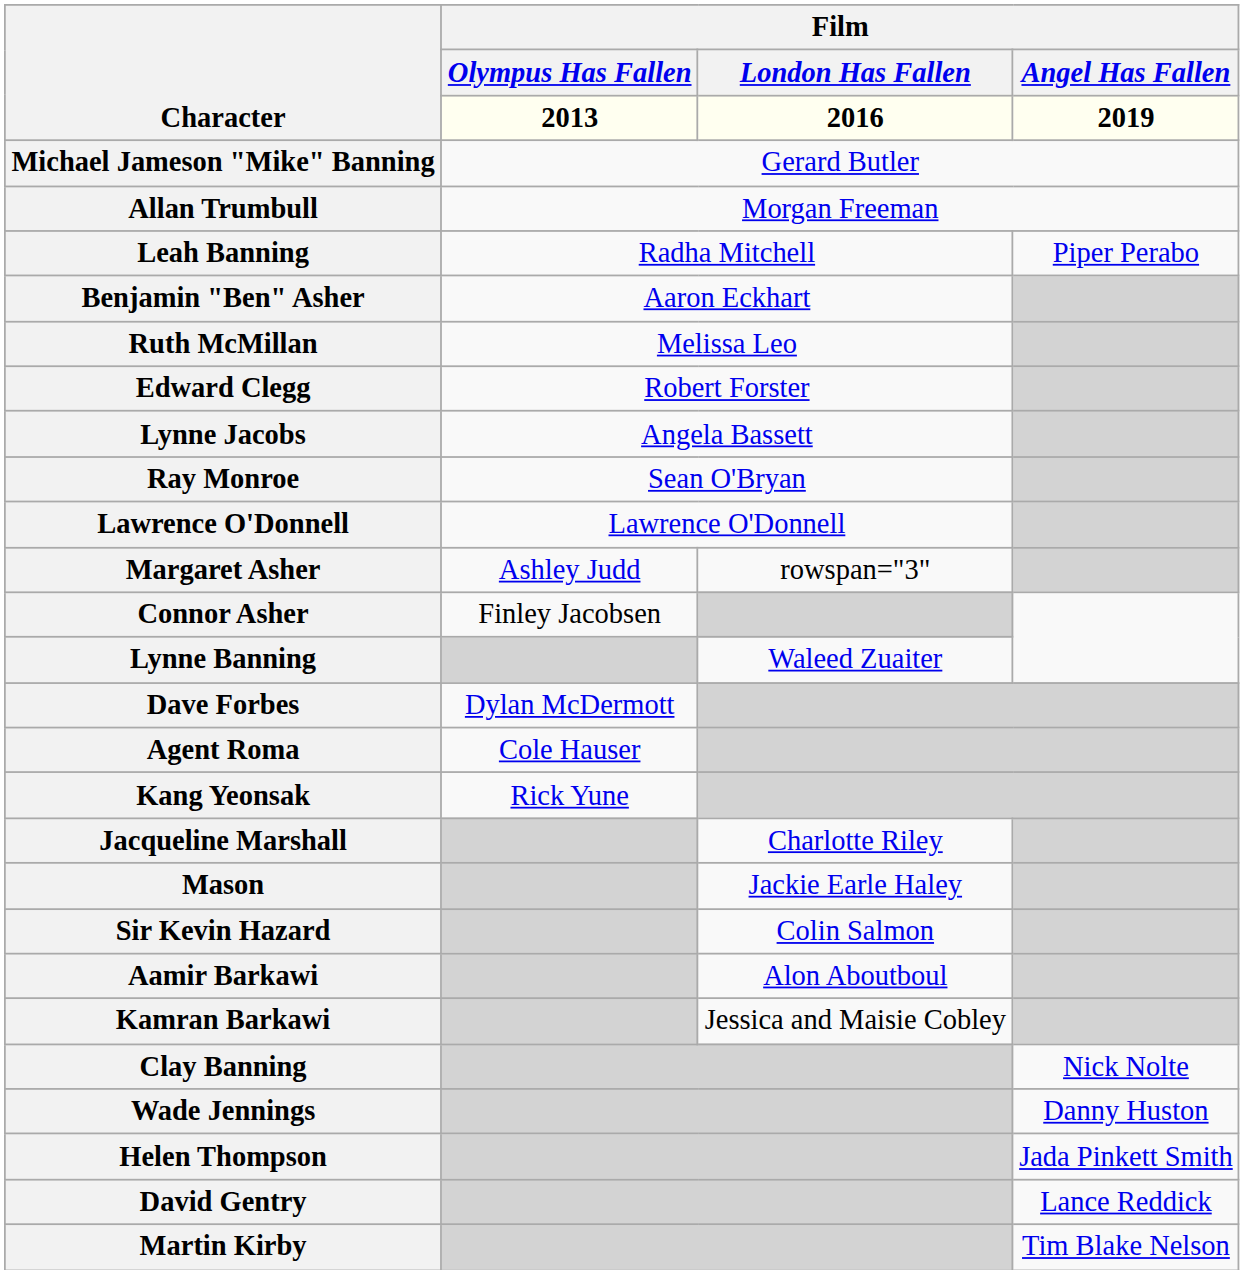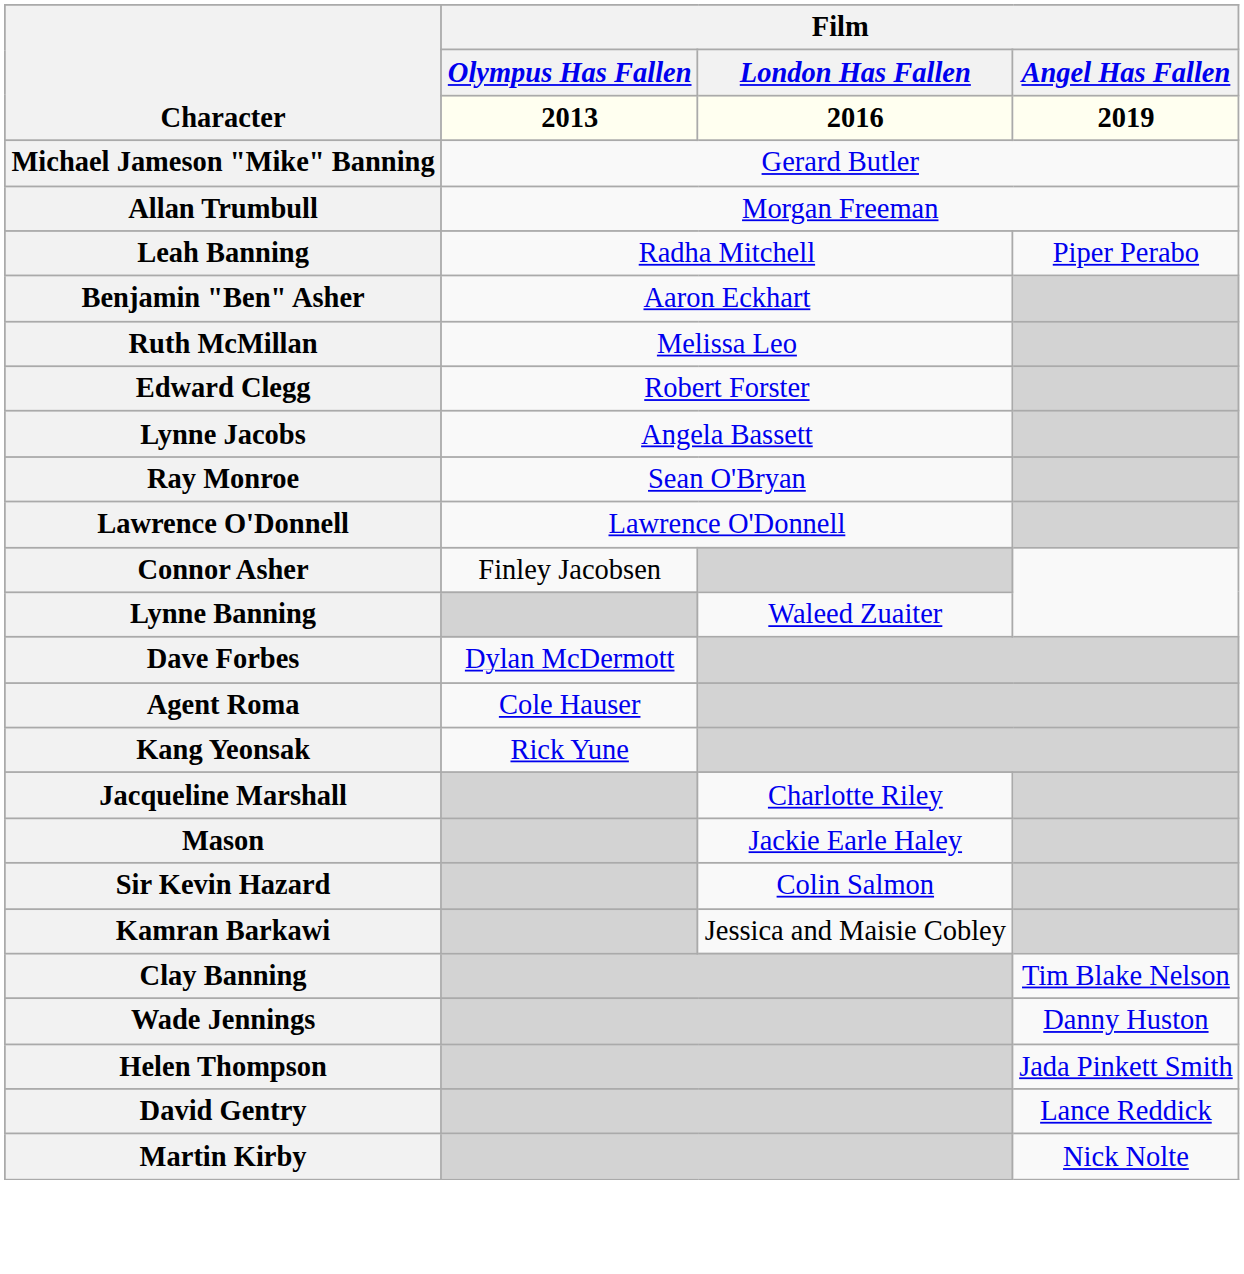- row: (223, 569)
- row: (223, 975)
(1126, 1065) Nick Nolte -> (1126, 975) Tim Blake Nelson
(1126, 1246) Tim Blake Nelson -> (1126, 1156) Nick Nolte
